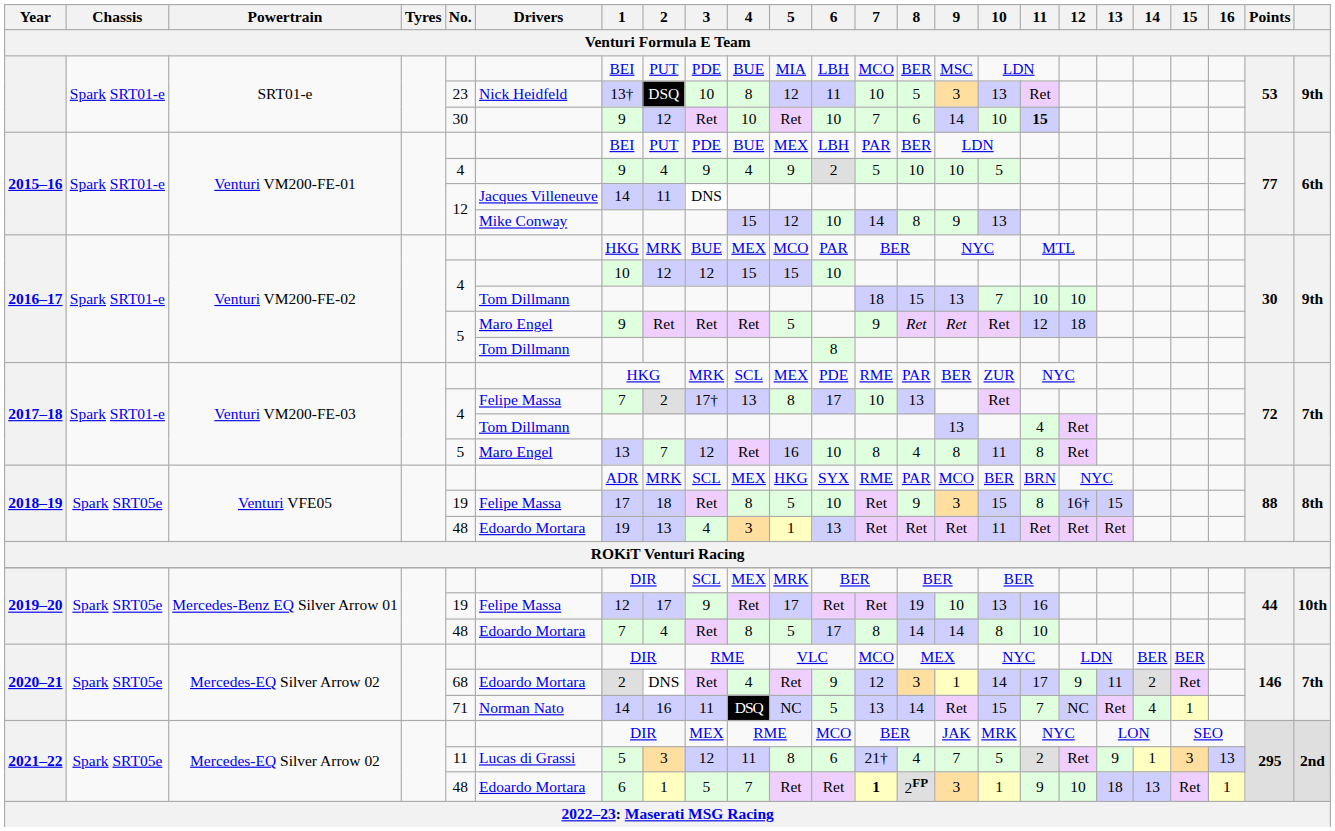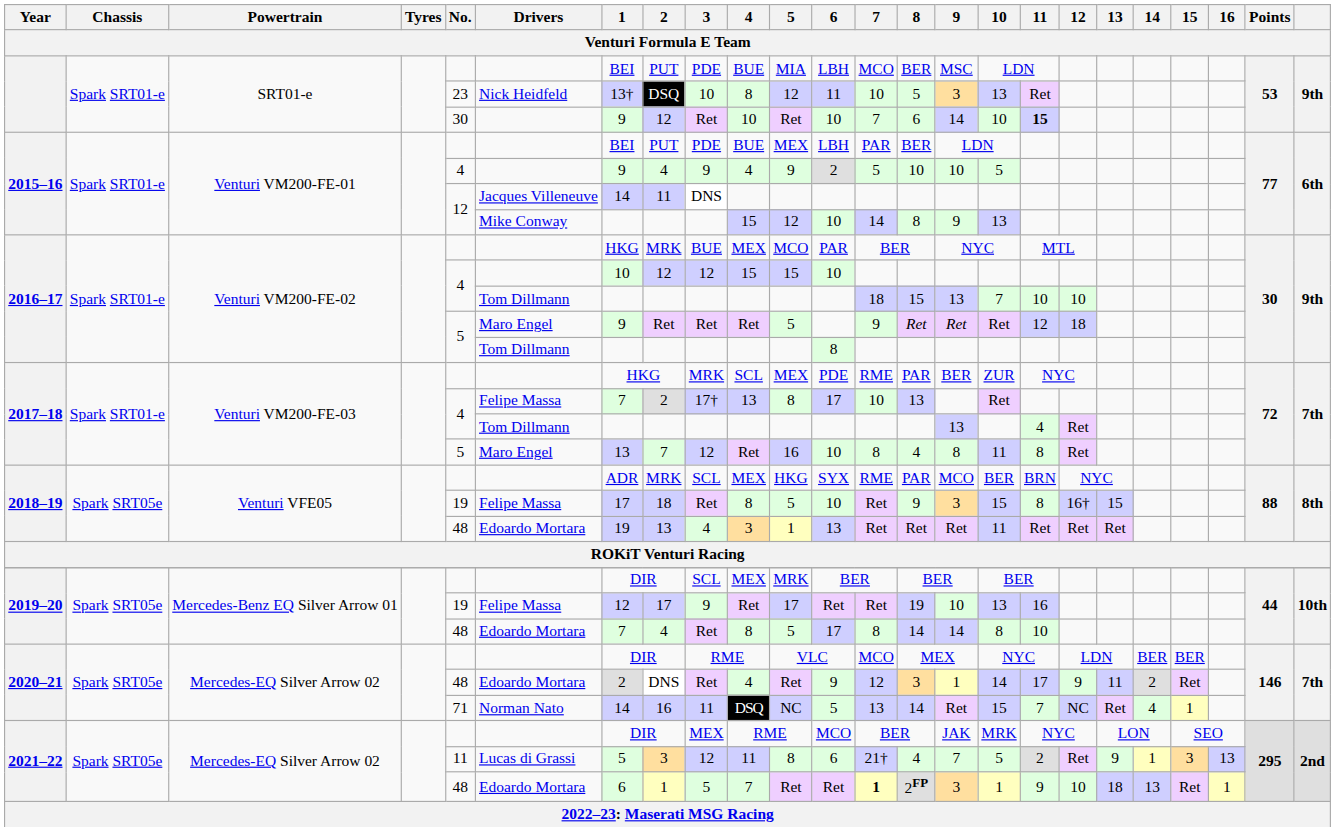(460, 681) 68 -> (460, 681) 48
